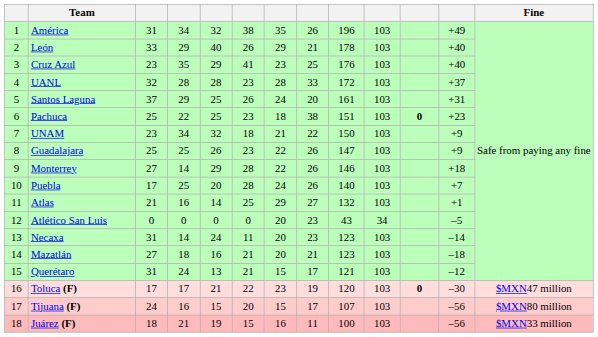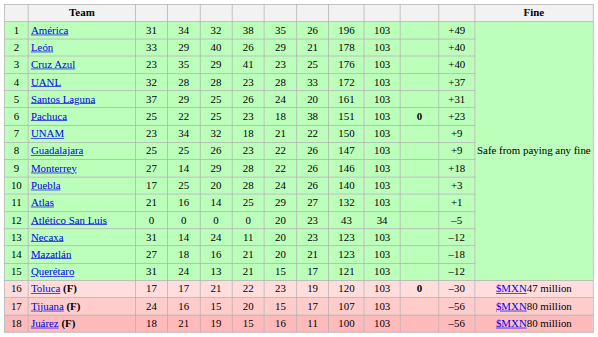(457, 185) +7 -> (457, 185) +3
(457, 237) –14 -> (457, 237) –12
(534, 323) $MXN33 million -> (534, 323) $MXN80 million
